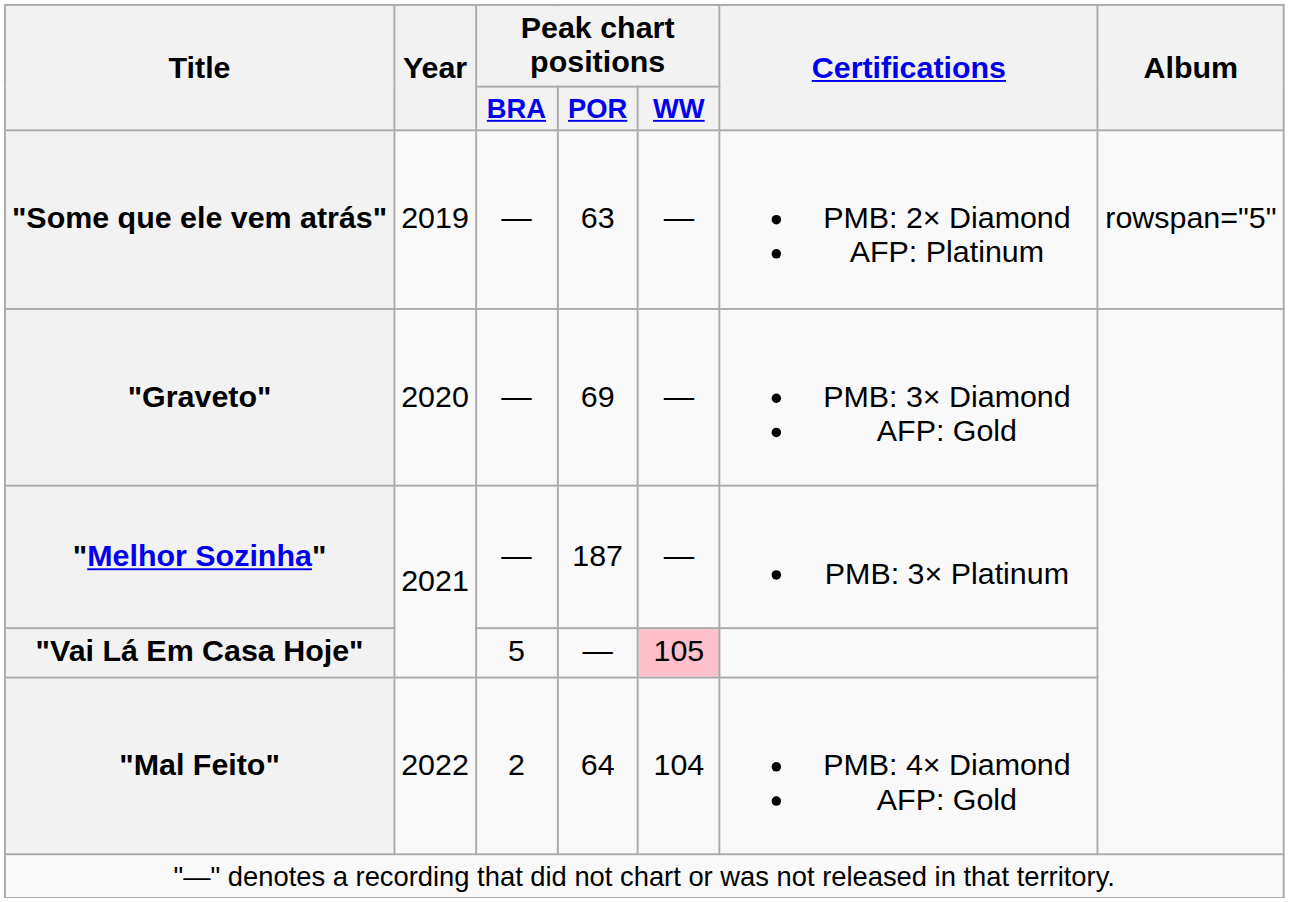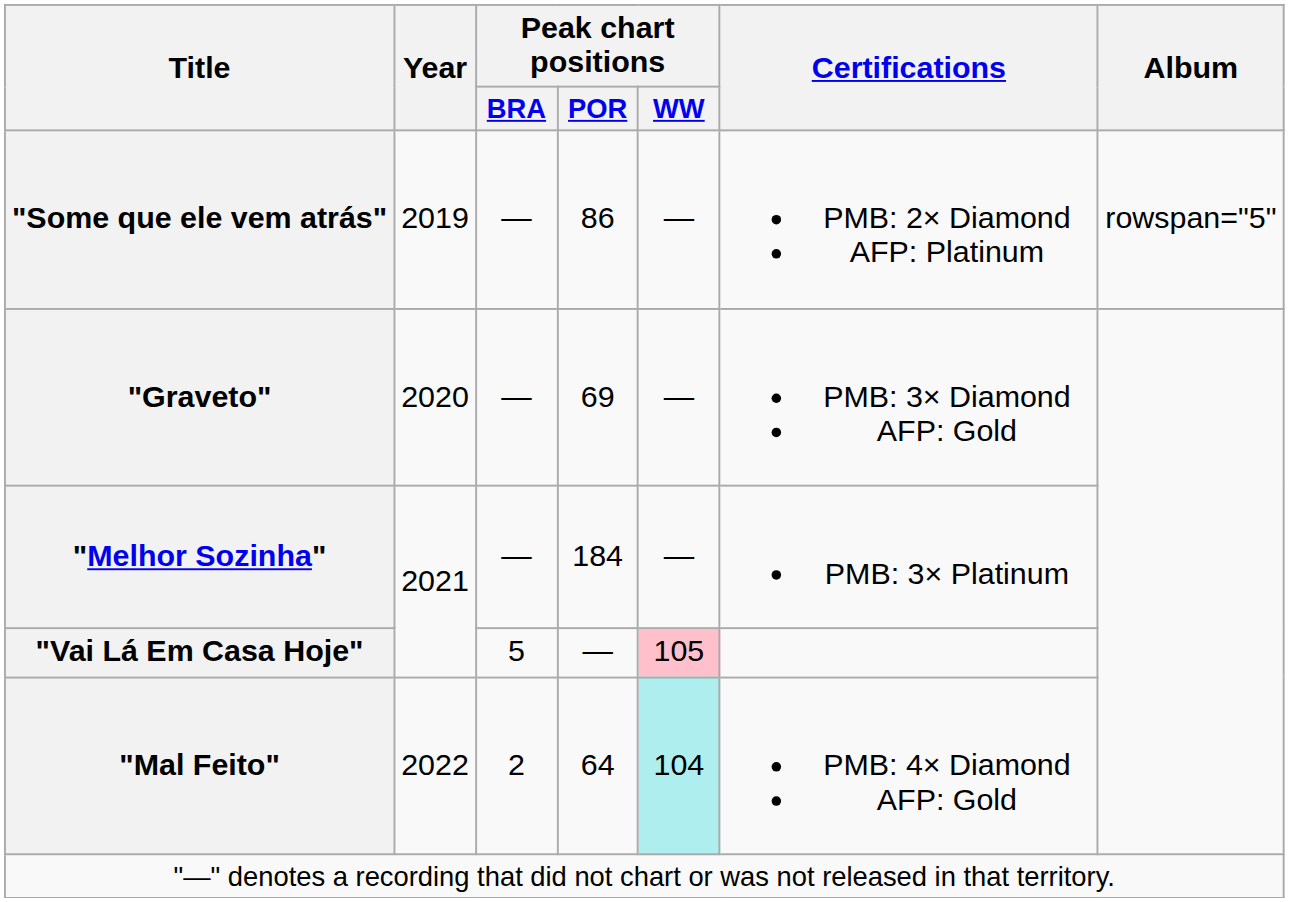(598, 218) 63 -> (598, 218) 86
(598, 556) 187 -> (598, 556) 184
(679, 765) no background -> (679, 765) paleturquoise background
